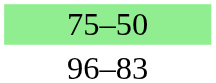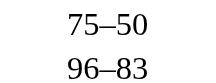(108, 23) lightgreen background -> (108, 23) no background
